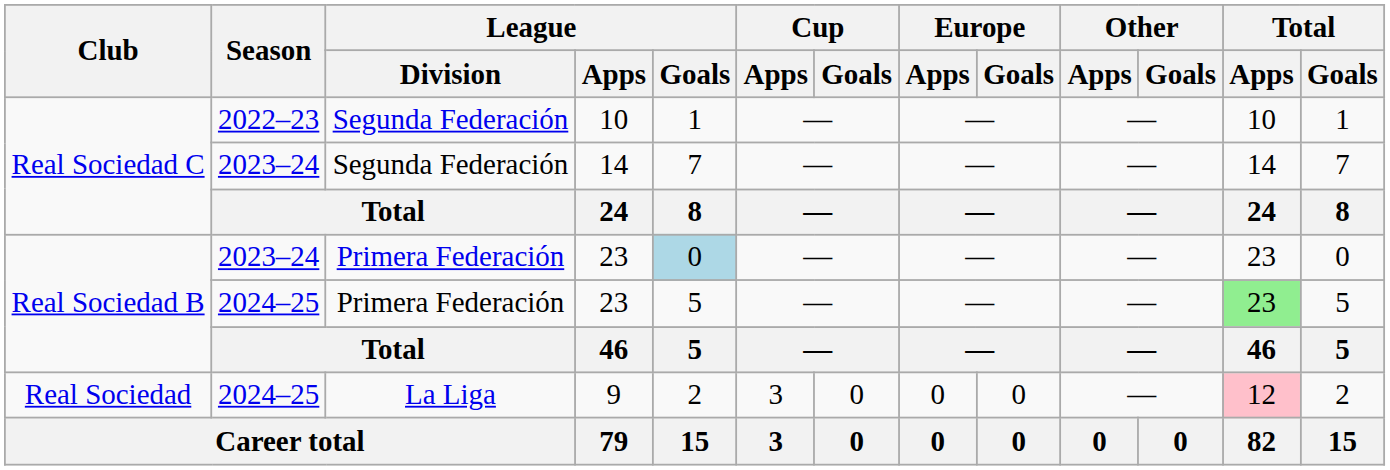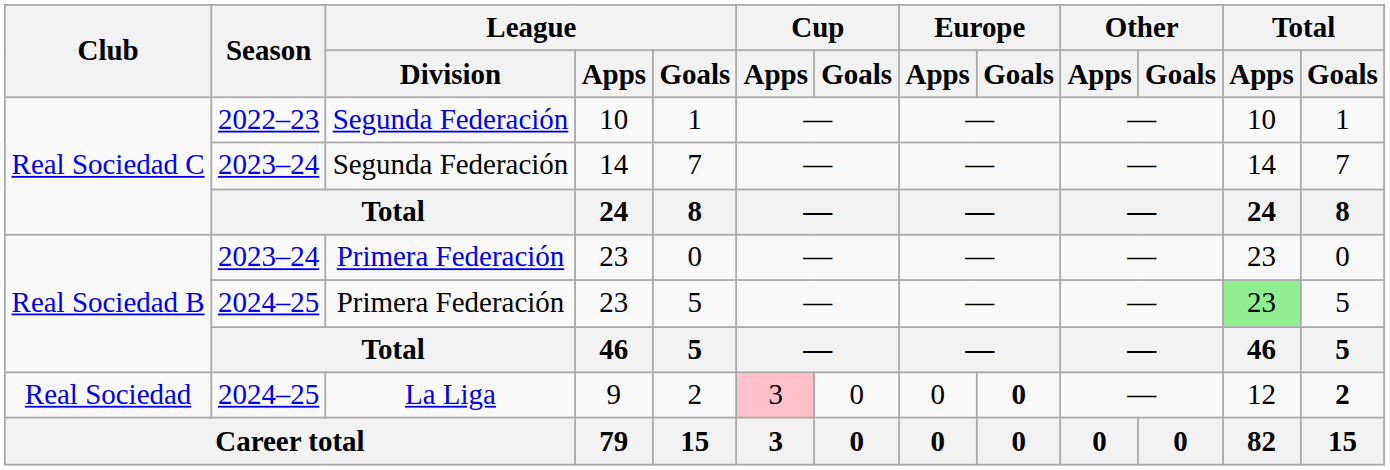(695, 257) lightblue background -> (695, 257) no background
(776, 394) no background -> (776, 394) pink background
(1019, 394) normal -> (1019, 394) bold
(1261, 394) pink background -> (1261, 394) no background
(1342, 394) normal -> (1342, 394) bold
